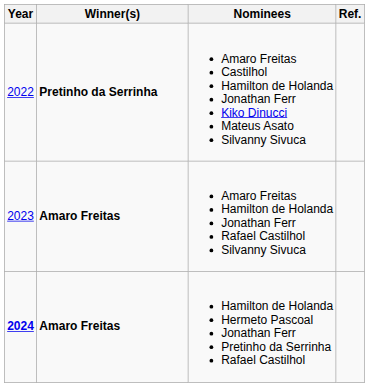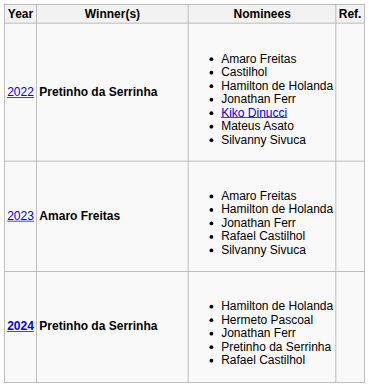(80, 326) Amaro Freitas -> (98, 326) Pretinho da Serrinha
